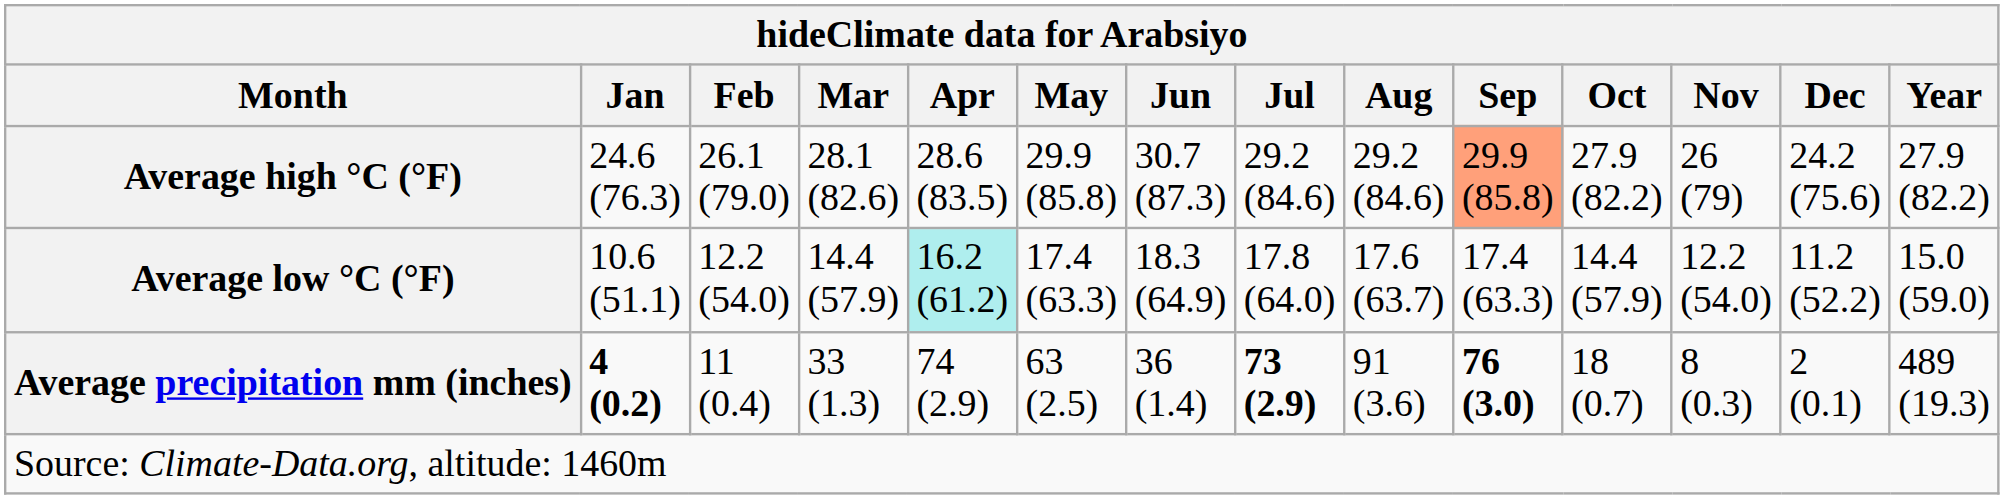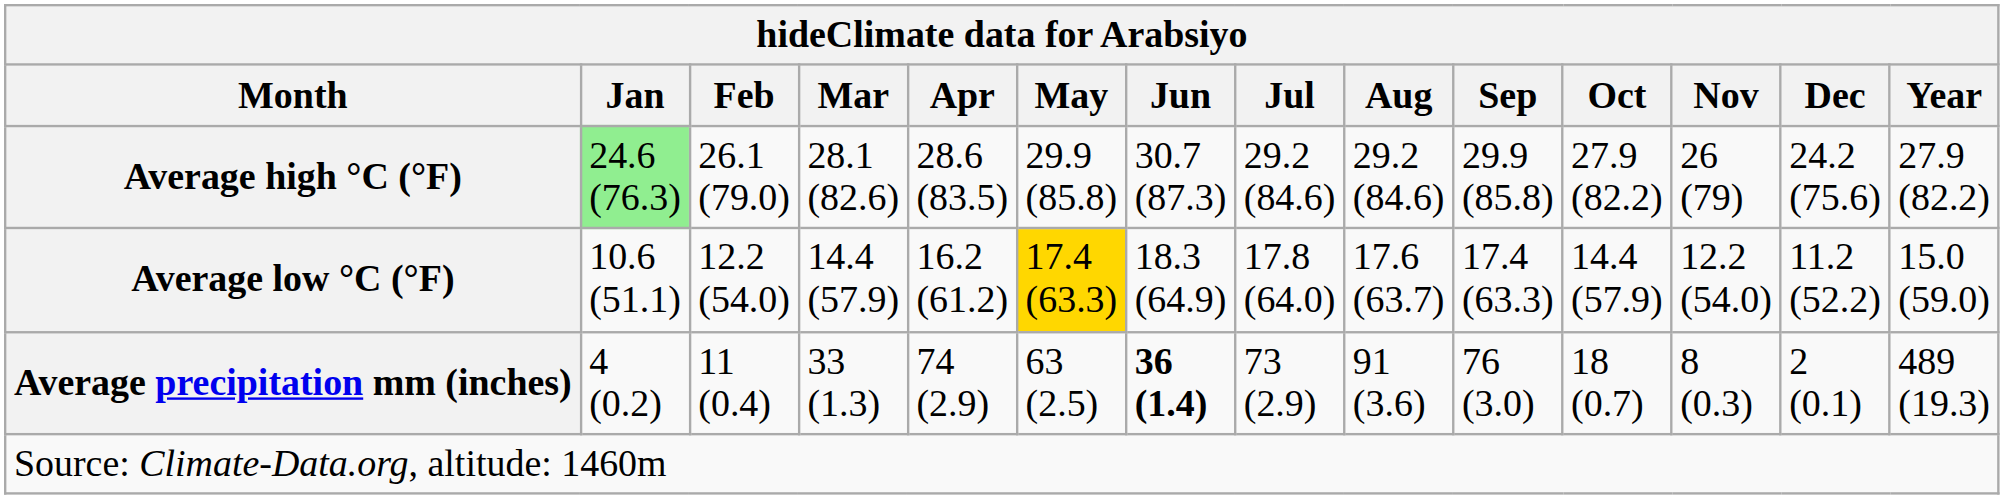(635, 176) no background -> (635, 176) lightgreen background
(1508, 176) lightsalmon background -> (1508, 176) no background
(962, 278) paleturquoise background -> (962, 278) no background
(1071, 278) no background -> (1071, 278) gold background
(626, 381) bold -> (626, 381) normal
(1171, 381) normal -> (1171, 381) bold
(1280, 381) bold -> (1280, 381) normal
(1498, 381) bold -> (1498, 381) normal
